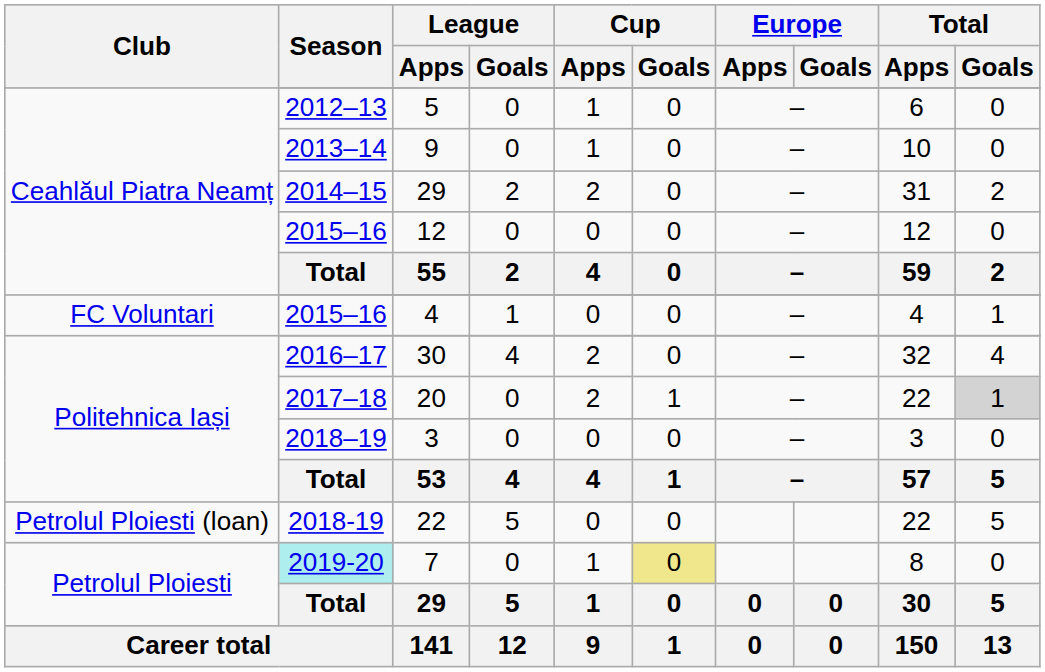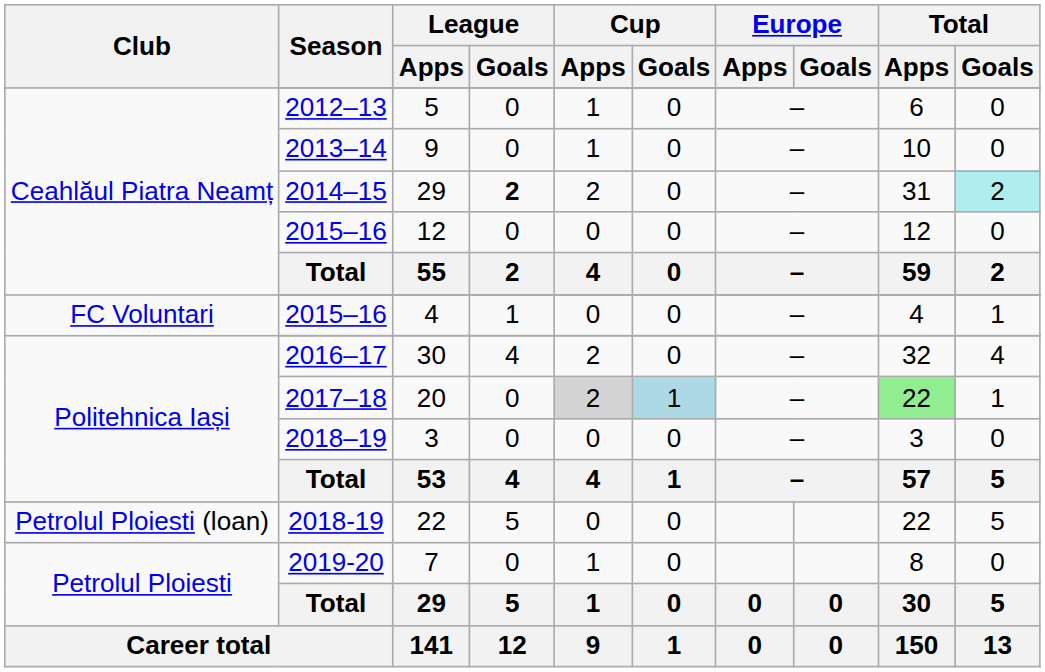(512, 190) normal -> (512, 190) bold
(997, 190) no background -> (997, 190) paleturquoise background
(593, 397) no background -> (593, 397) lightgrey background
(674, 397) no background -> (674, 397) lightblue background
(917, 397) no background -> (917, 397) lightgreen background
(997, 397) lightgrey background -> (997, 397) no background
(336, 562) paleturquoise background -> (336, 562) no background
(674, 562) khaki background -> (674, 562) no background
